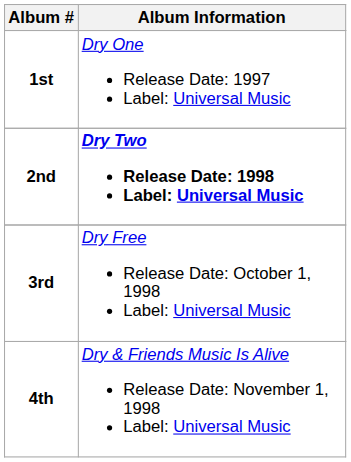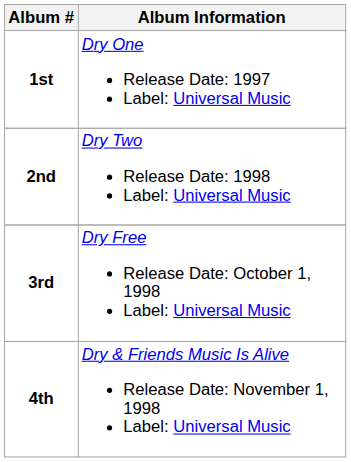(212, 168) bold -> (212, 168) normal
